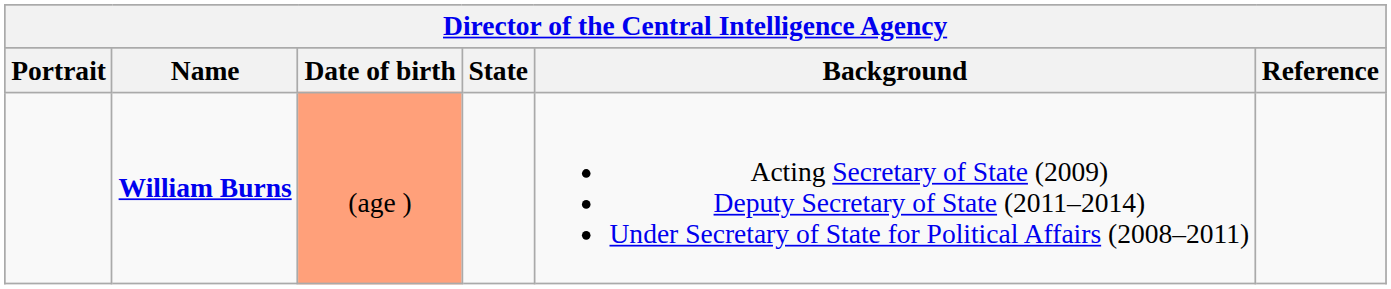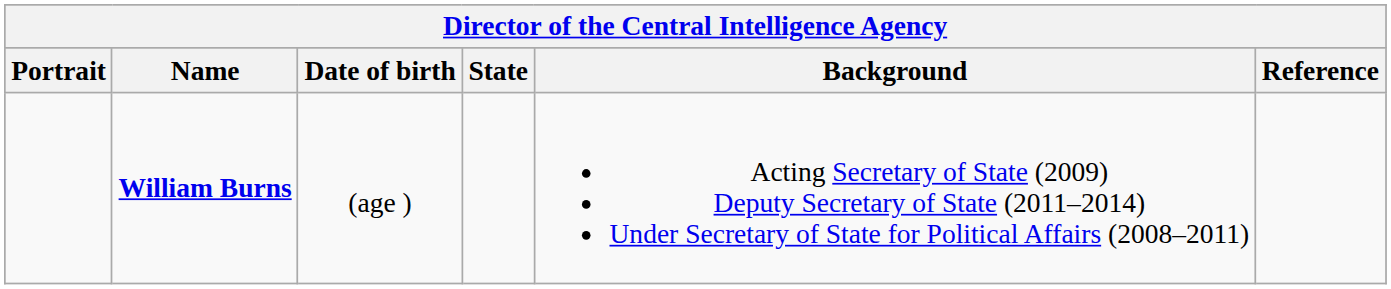(380, 203) lightsalmon background -> (380, 203) no background
